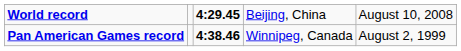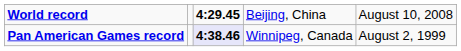(218, 35) no background -> (218, 35) lavender background
